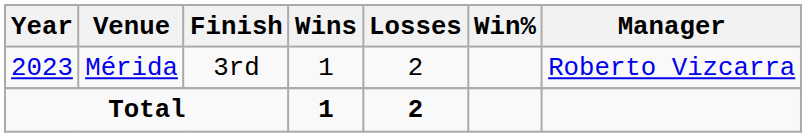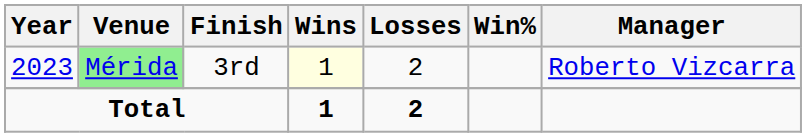(132, 68) no background -> (132, 68) lightgreen background
(326, 68) no background -> (326, 68) lightyellow background
